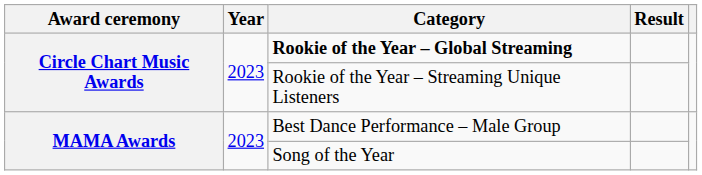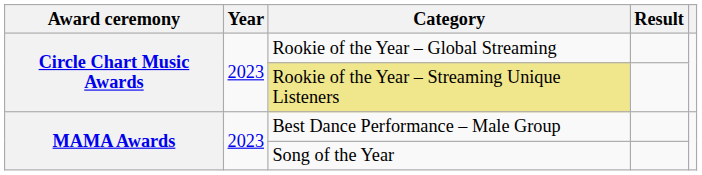(422, 47) bold -> (415, 47) normal
(417, 87) no background -> (417, 87) khaki background
